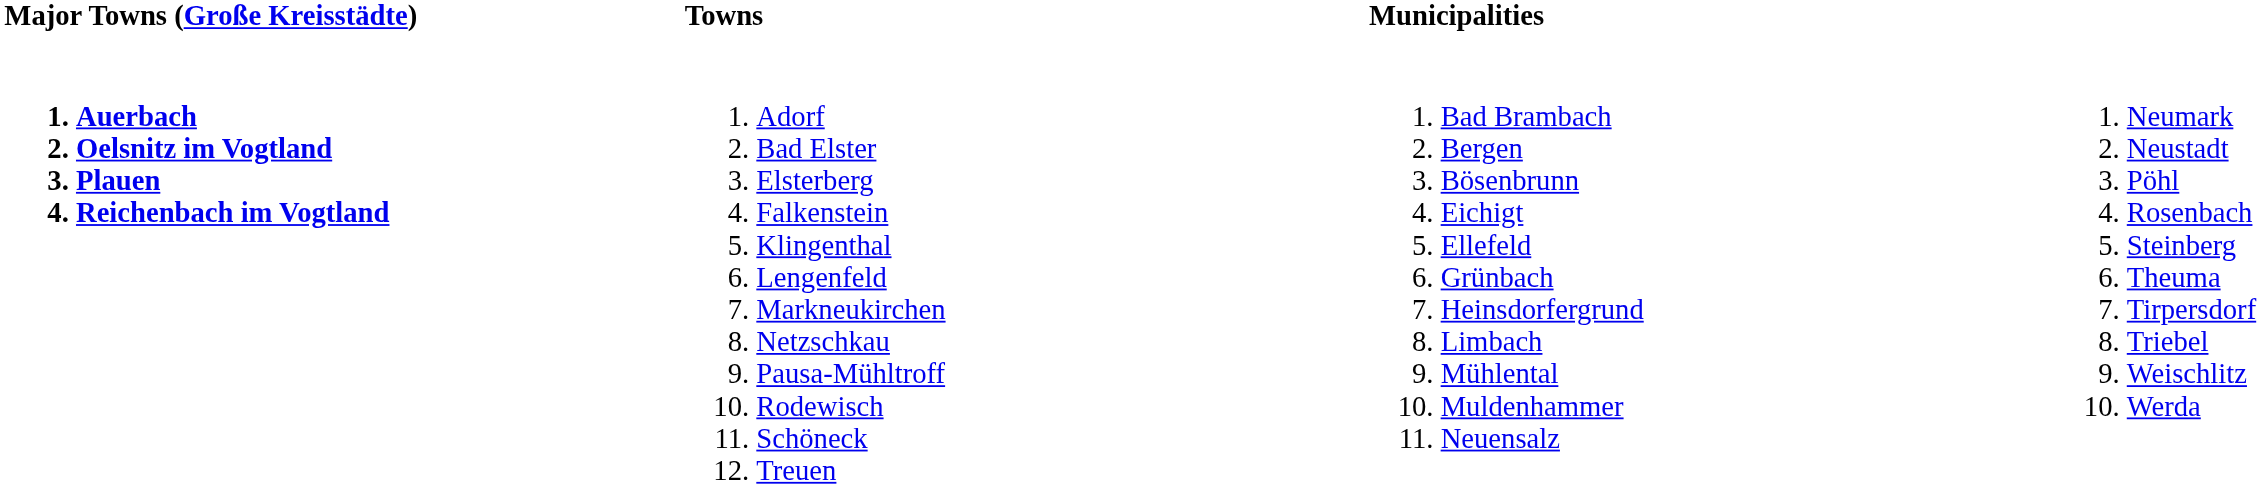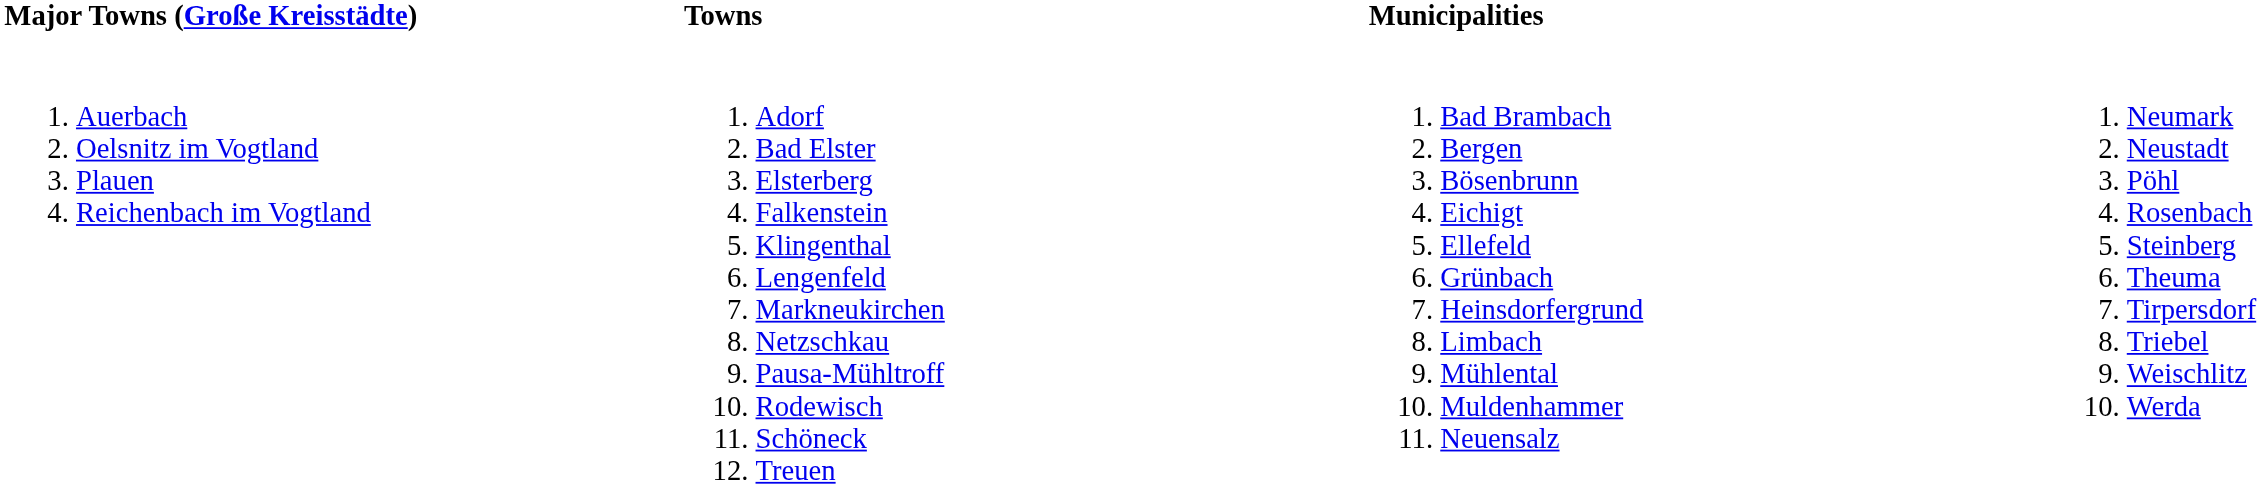(341, 165) bold -> (341, 165) normal
